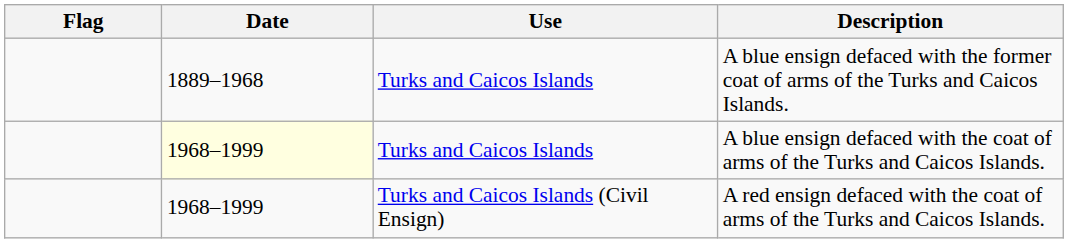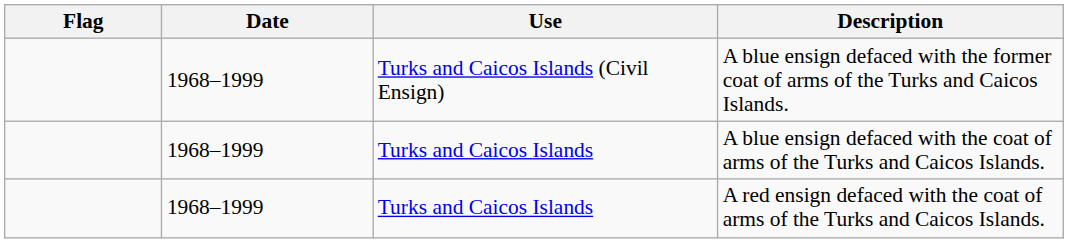(215, 79) 1889–1968 -> (215, 79) 1968–1999
(485, 79) Turks and Caicos Islands -> (513, 79) Turks and Caicos Islands (Civil Ensign)
(215, 149) lightyellow background -> (215, 149) no background
(513, 207) Turks and Caicos Islands (Civil Ensign) -> (485, 207) Turks and Caicos Islands
